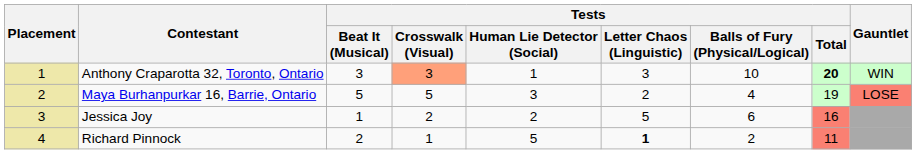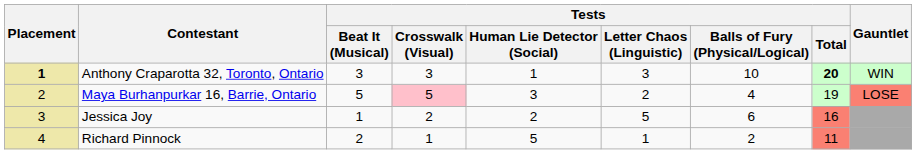(42, 73) normal -> (42, 73) bold
(429, 73) lightsalmon background -> (429, 73) no background
(429, 95) no background -> (429, 95) pink background
(646, 138) bold -> (646, 138) normal
